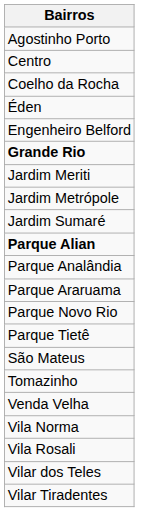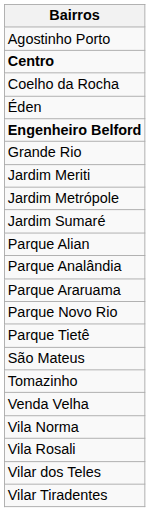(29, 61) normal -> (31, 61) bold
(69, 130) normal -> (75, 130) bold
(47, 152) bold -> (45, 152) normal
(52, 244) bold -> (49, 244) normal
